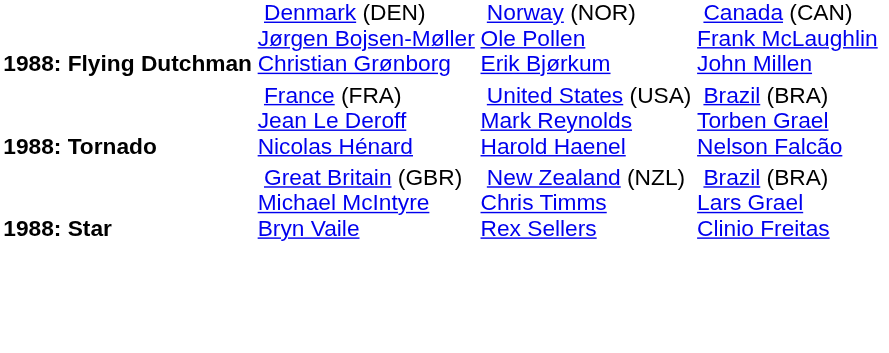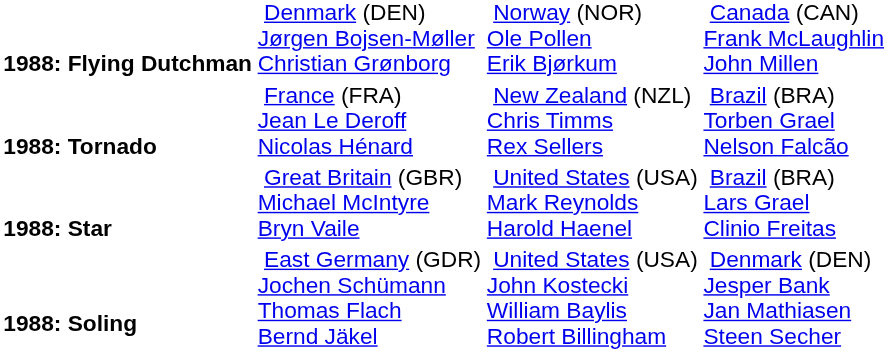(586, 120) United States (USA) Mark Reynolds Harold Haenel -> (589, 120) New Zealand (NZL) Chris Timms Rex Sellers
(583, 203) New Zealand (NZL) Chris Timms Rex Sellers -> (592, 203) United States (USA) Mark Reynolds Harold Haenel
+ row: (70, 323)
